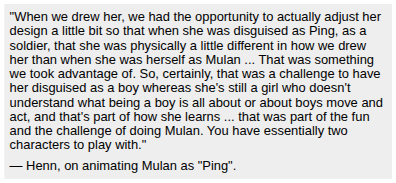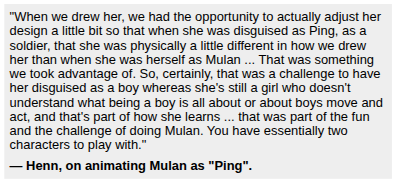(123, 166) normal -> (131, 166) bold
